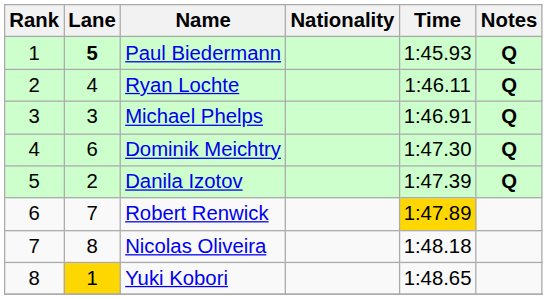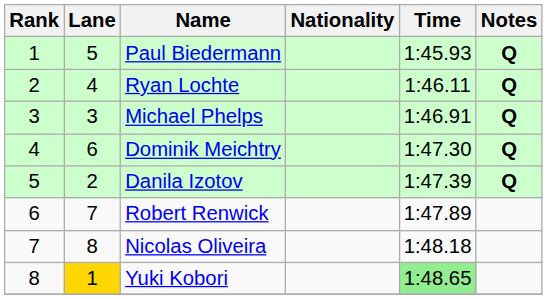(92, 52) bold -> (92, 52) normal
(438, 213) gold background -> (438, 213) no background
(438, 278) no background -> (438, 278) lightgreen background
